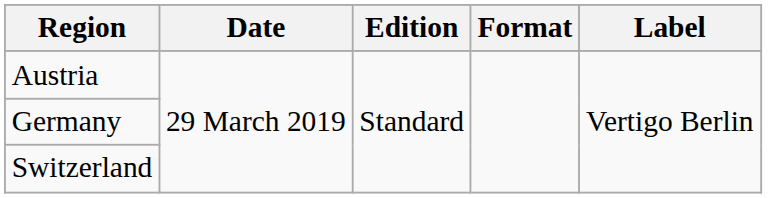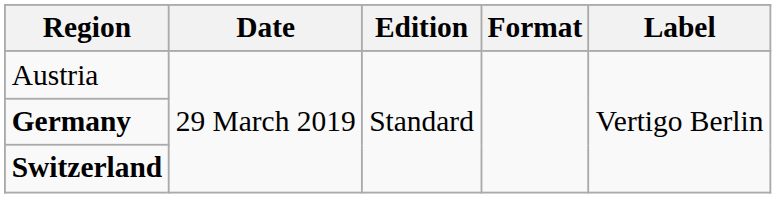(66, 121) normal -> (71, 121) bold
(82, 167) normal -> (87, 167) bold
